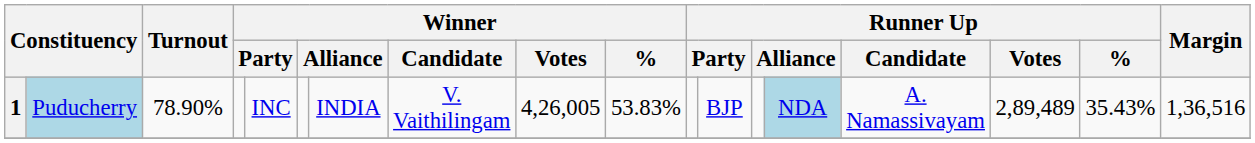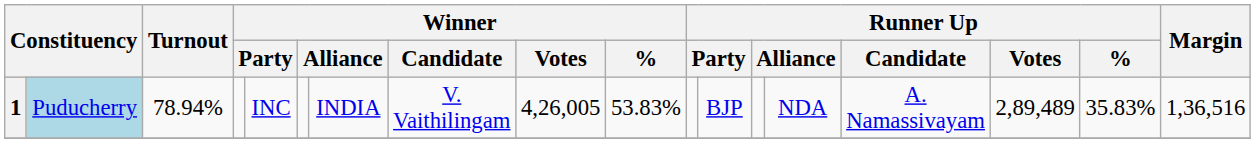(188, 107) 78.90% -> (188, 107) 78.94%
(803, 107) lightblue background -> (803, 107) no background
(1120, 107) 35.43% -> (1120, 107) 35.83%
